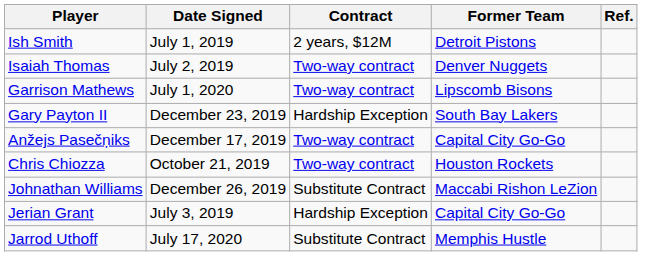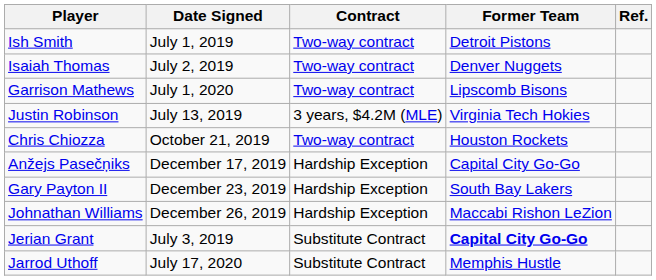(342, 41) 2 years, $12M -> (354, 41) Two-way contract
+ row: (63, 115)
rows swapped: (56, 164) <-> (58, 115)
(354, 139) Two-way contract -> (361, 164) Hardship Exception
(359, 189) Substitute Contract -> (361, 213) Hardship Exception
(361, 213) Hardship Exception -> (359, 238) Substitute Contract
(500, 213) normal -> (519, 238) bold
